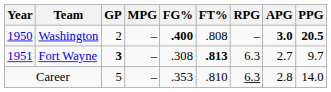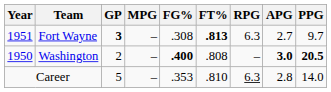rows swapped: (68, 35) <-> (68, 56)
